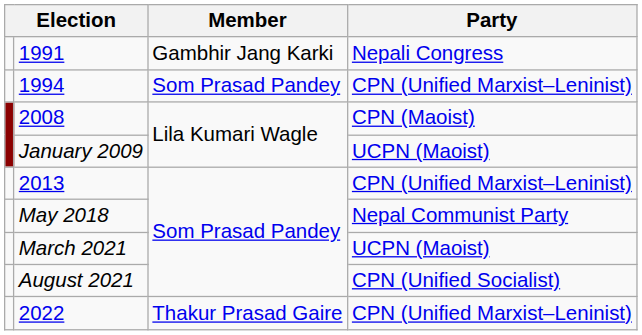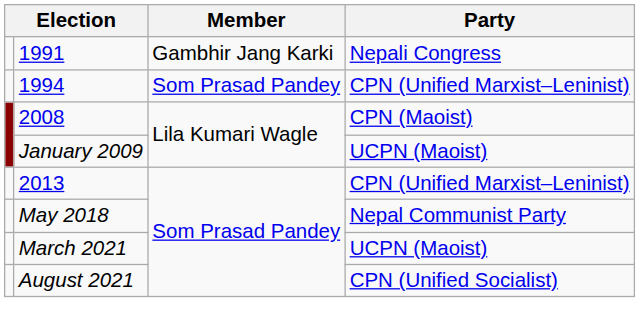- row: (42, 313)
